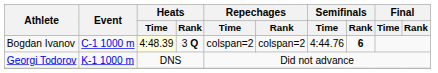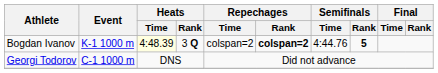(108, 44) C-1 1000 m -> (108, 44) K-1 1000 m
(282, 44) normal -> (283, 44) bold
(361, 44) 6 -> (364, 44) 5
(108, 60) K-1 1000 m -> (108, 60) C-1 1000 m
